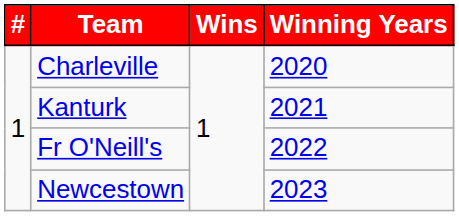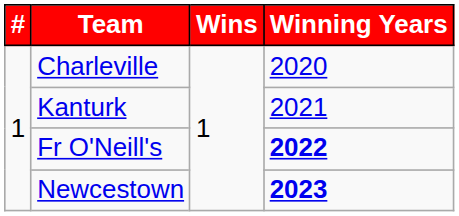(299, 148) normal -> (299, 148) bold
(299, 189) normal -> (299, 189) bold
